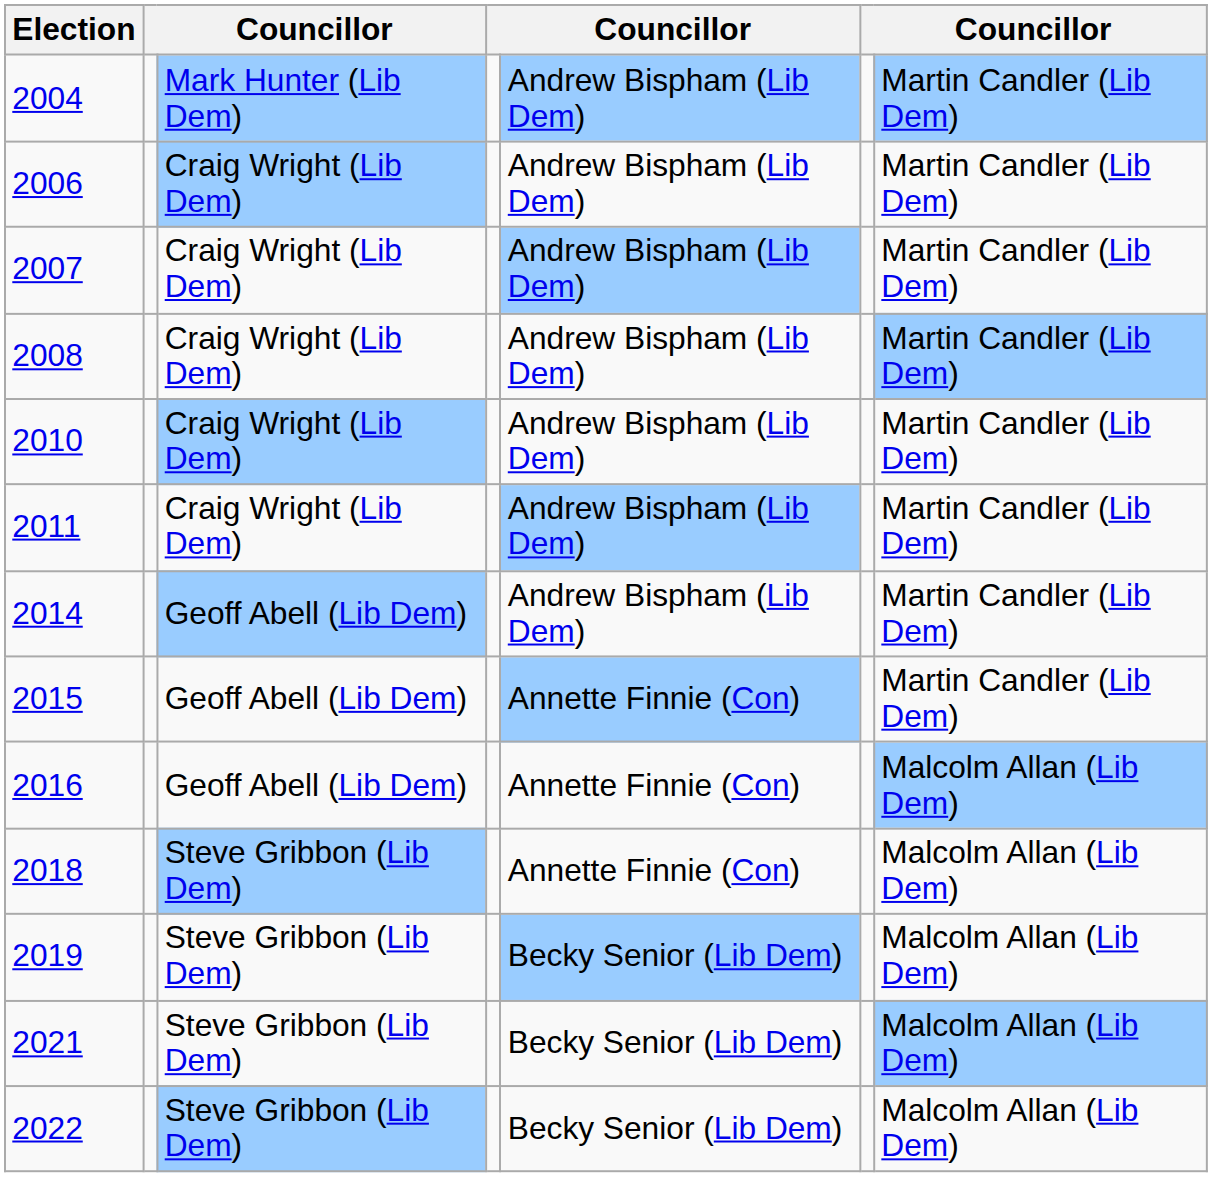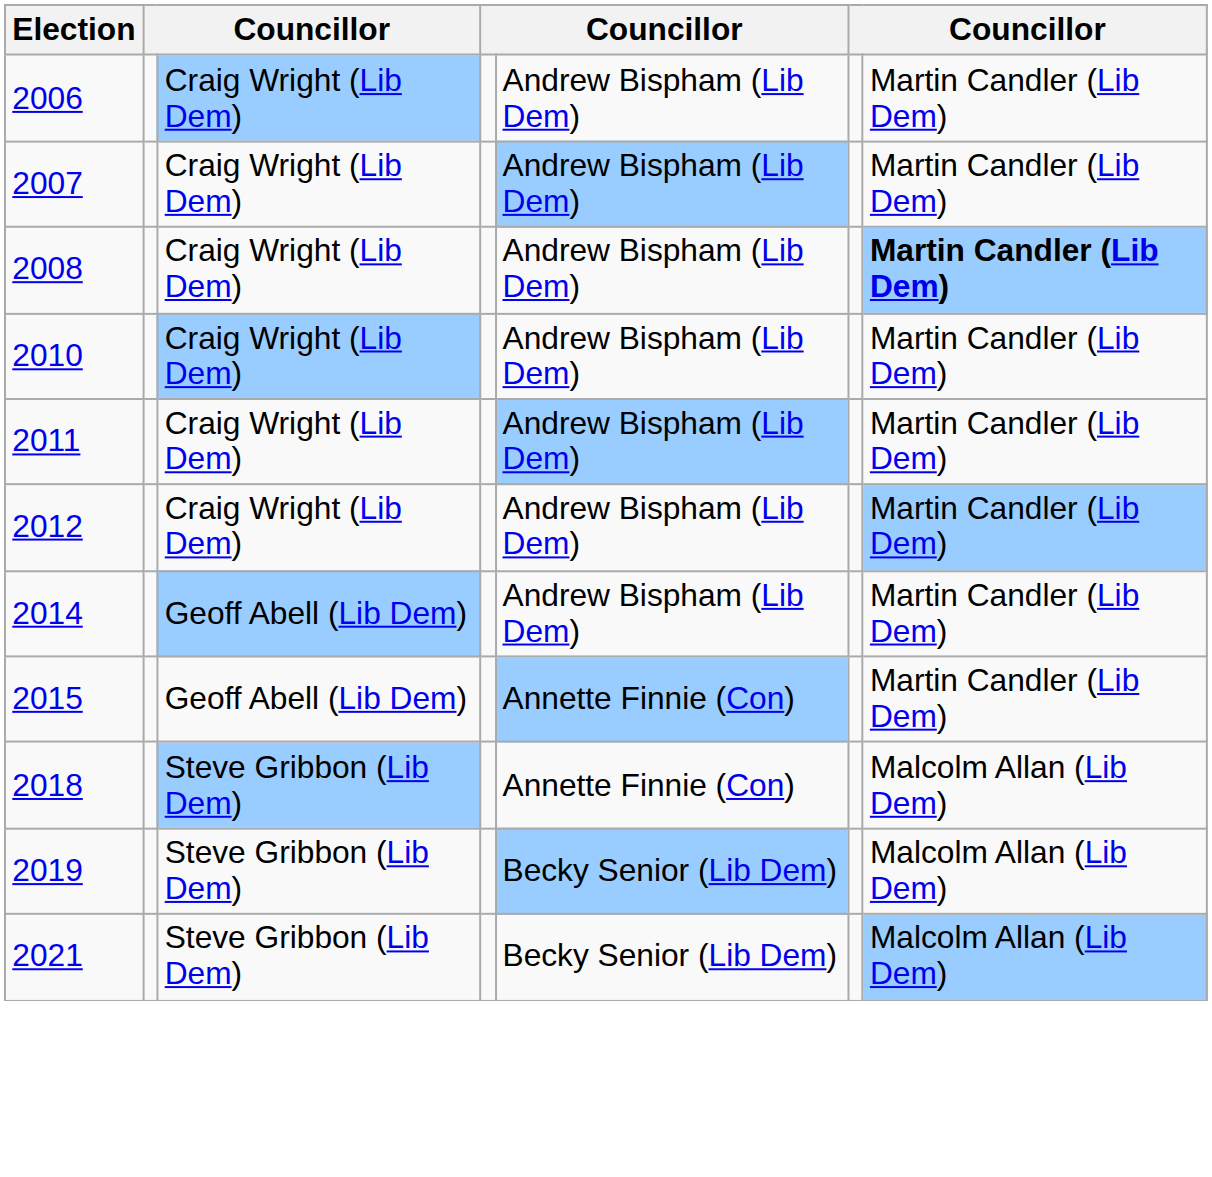- row: (48, 97)
(1016, 355) normal -> (1014, 269) bold
+ row: (48, 527)
- row: (48, 784)
- row: (48, 1128)
